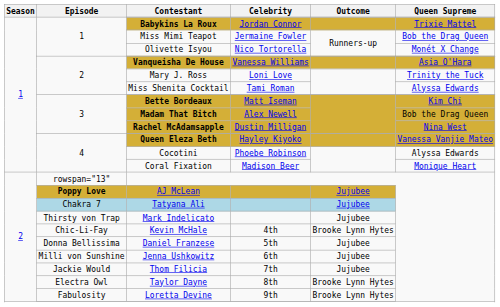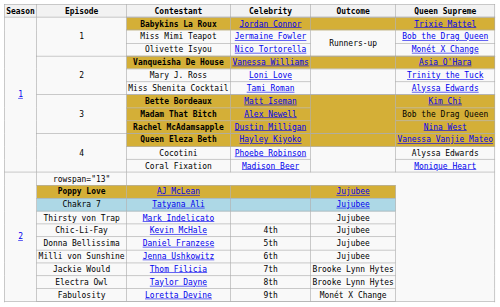(353, 230) Brooke Lynn Hytes -> (353, 230) Jujubee
(353, 269) Jujubee -> (353, 269) Brooke Lynn Hytes
(353, 295) Brooke Lynn Hytes -> (353, 295) Monét X Change
